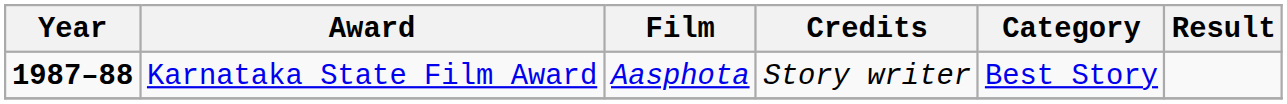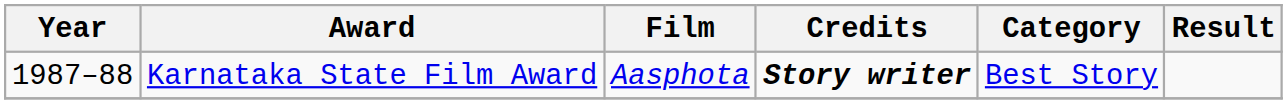(73, 76) bold -> (73, 76) normal
(867, 76) normal -> (867, 76) bold
